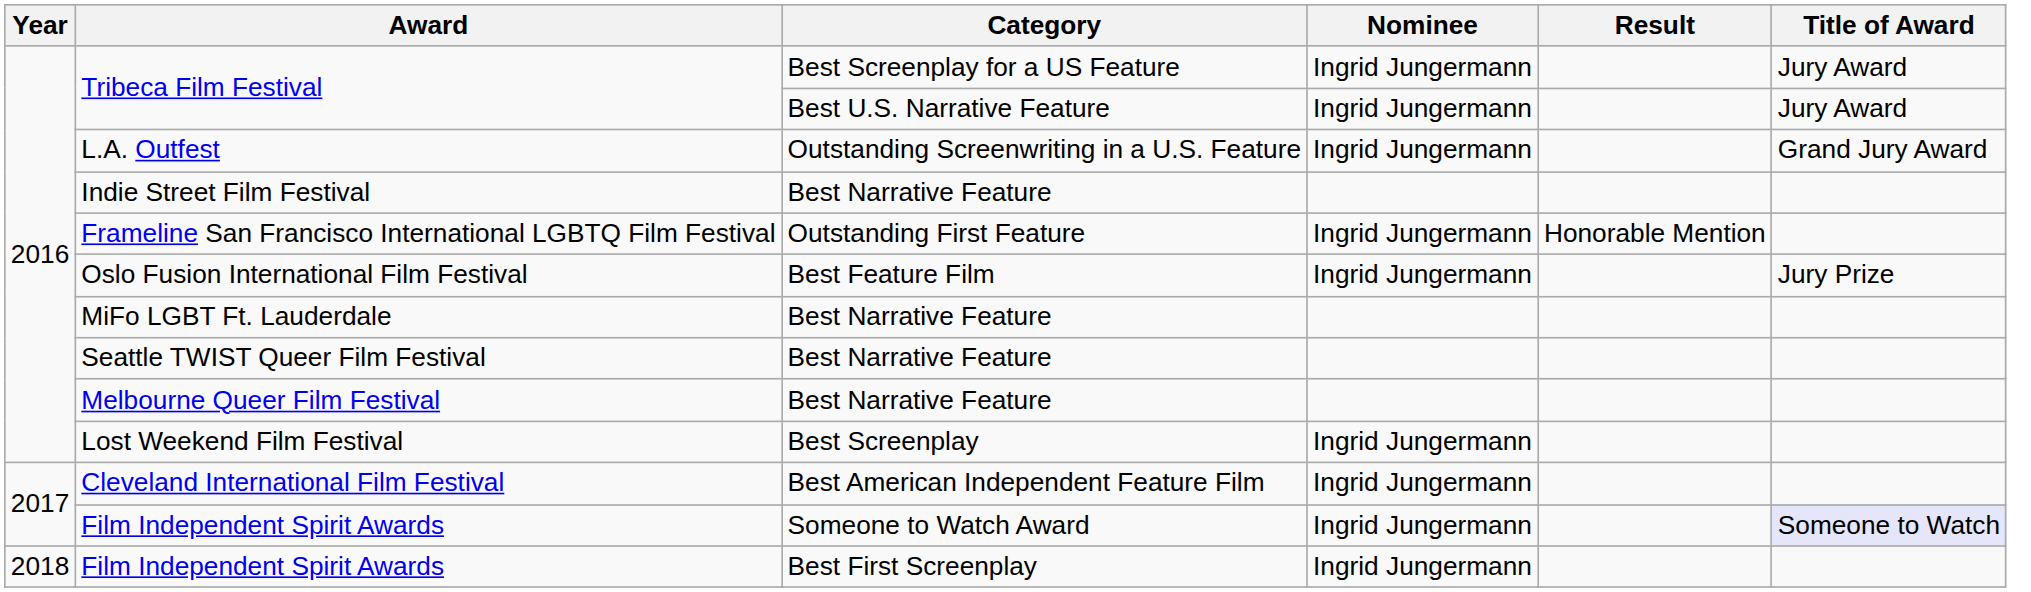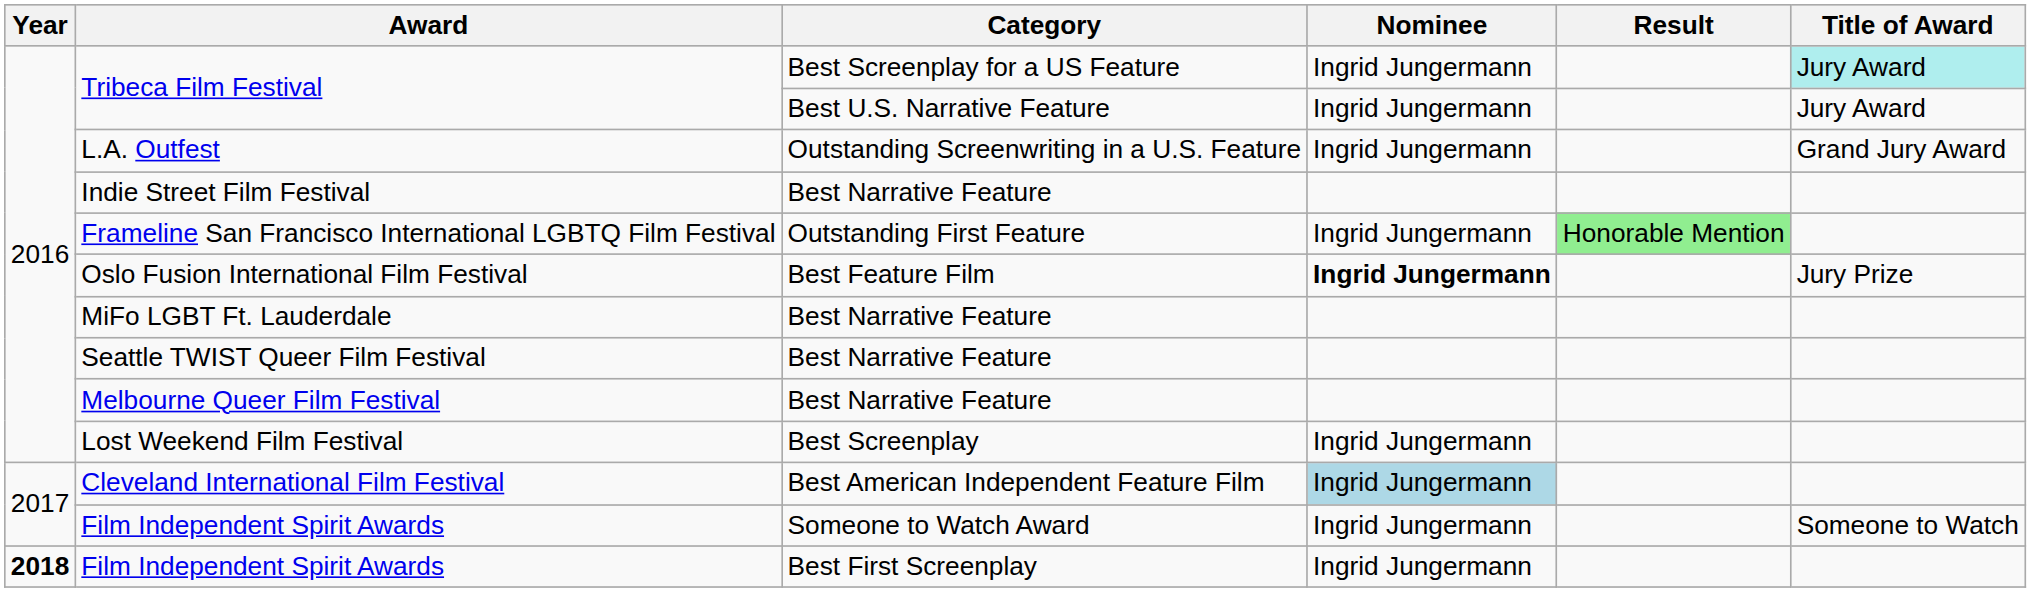(1842, 66) no background -> (1861, 66) paleturquoise background
(1655, 233) no background -> (1674, 233) lightgreen background
(1422, 274) normal -> (1432, 274) bold
(1422, 483) no background -> (1422, 483) lightblue background
(1889, 524) lavender background -> (1908, 524) no background
(40, 566) normal -> (40, 566) bold
